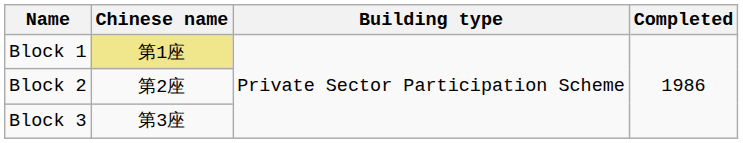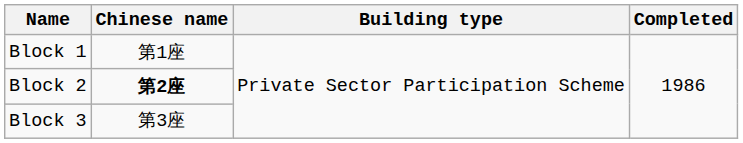(162, 53) khaki background -> (162, 53) no background
(162, 87) normal -> (162, 87) bold
